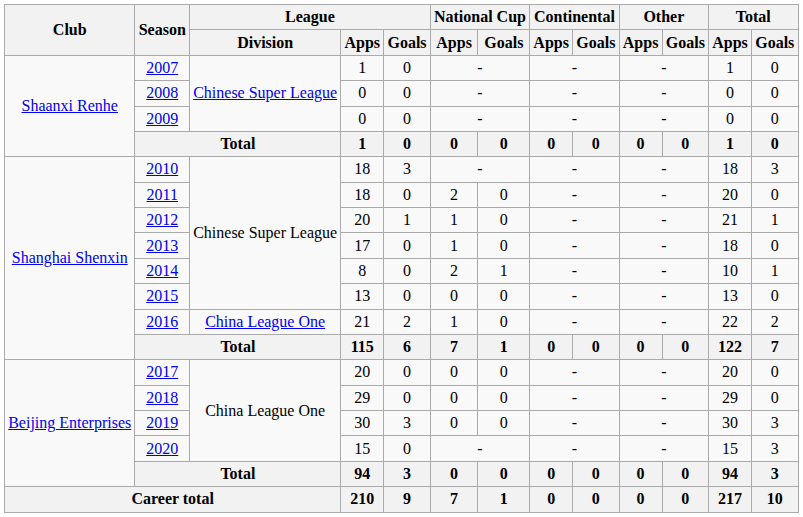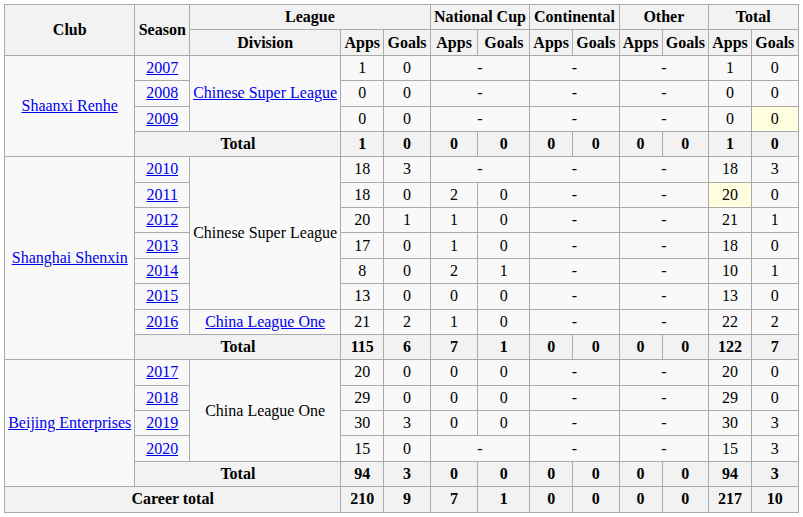(775, 118) no background -> (775, 118) lightyellow background
(730, 194) no background -> (730, 194) lightyellow background
